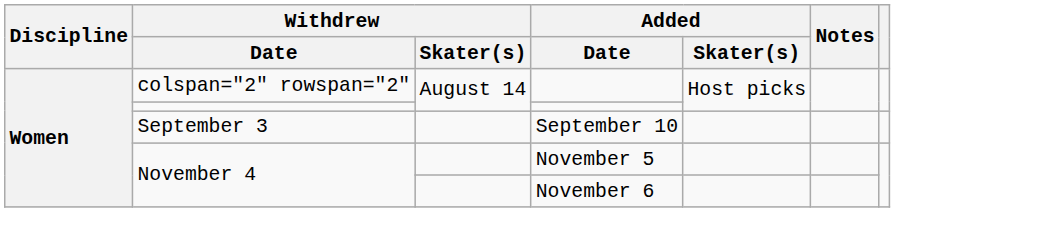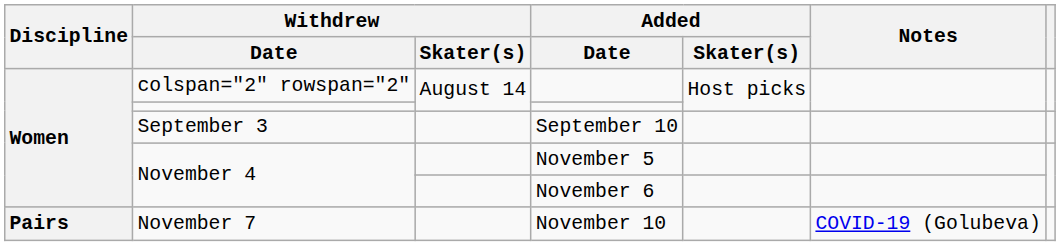+ row: (197, 223)
